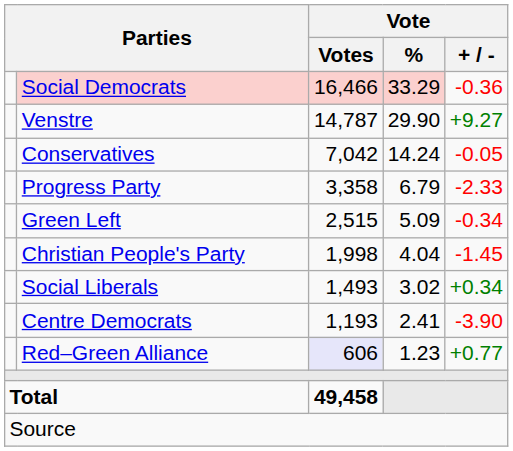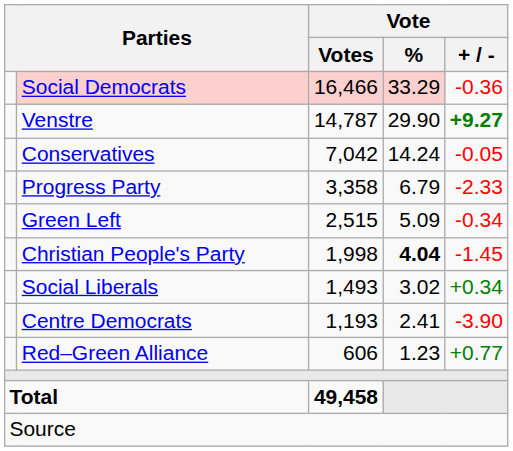(476, 120) normal -> (476, 120) bold
(420, 253) normal -> (420, 253) bold
(361, 353) lavender background -> (361, 353) no background
